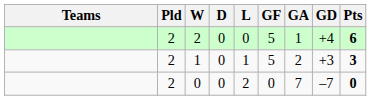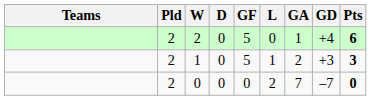columns swapped: (246, 15) <-> (271, 15)
